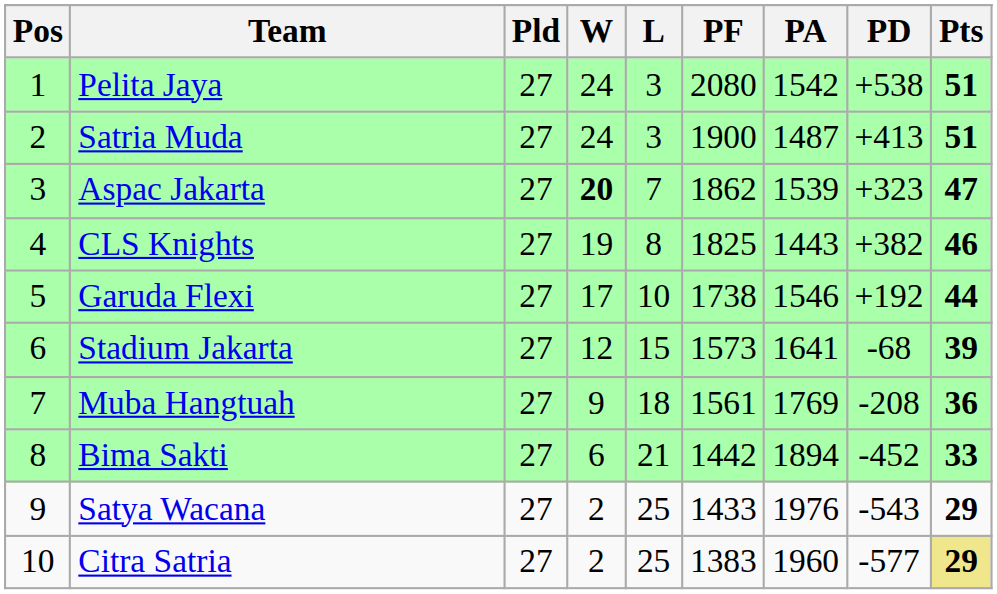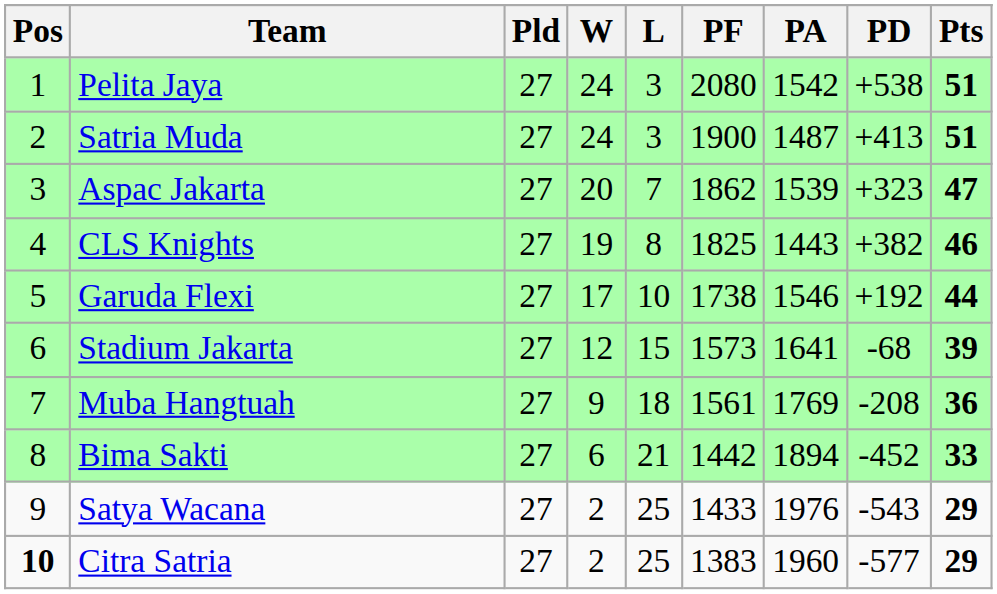(596, 190) bold -> (596, 190) normal
(38, 561) normal -> (38, 561) bold
(961, 561) khaki background -> (961, 561) no background
